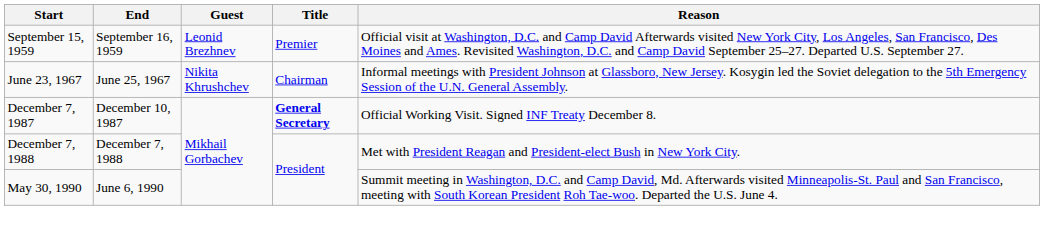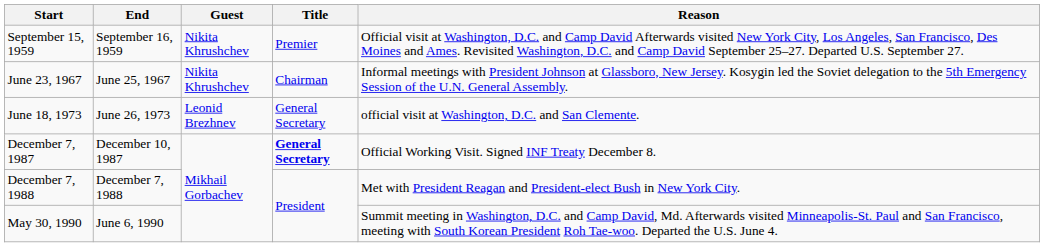(210, 43) Leonid Brezhnev -> (217, 43) Nikita Khrushchev
+ row: (45, 115)
